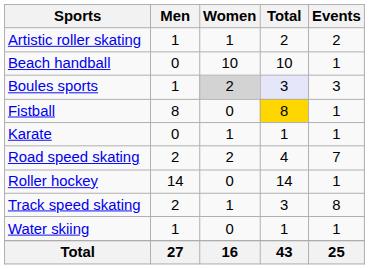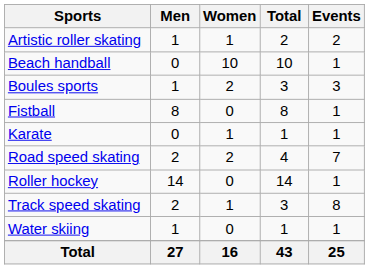(230, 87) lightgrey background -> (230, 87) no background
(284, 87) lavender background -> (284, 87) no background
(284, 110) gold background -> (284, 110) no background
